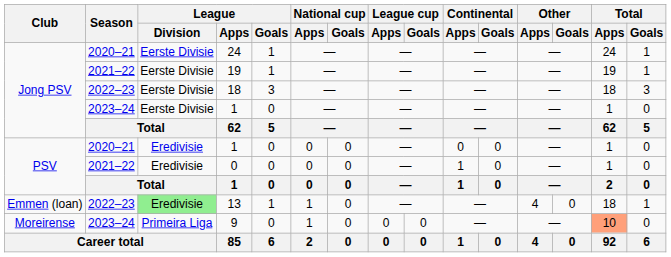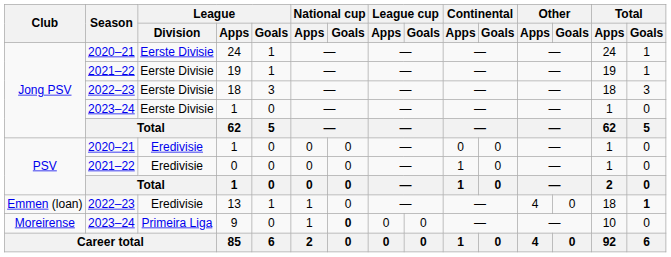(177, 204) lightgreen background -> (177, 204) no background
(647, 204) normal -> (647, 204) bold
(348, 223) normal -> (348, 223) bold
(609, 223) lightsalmon background -> (609, 223) no background
